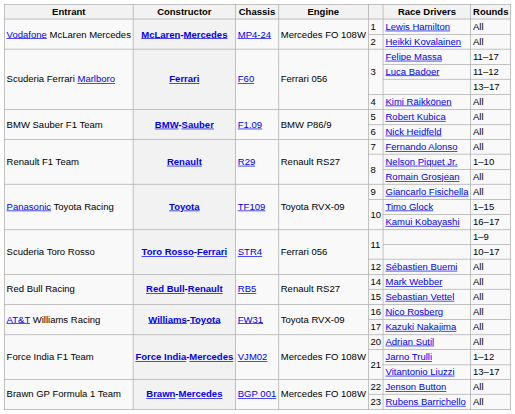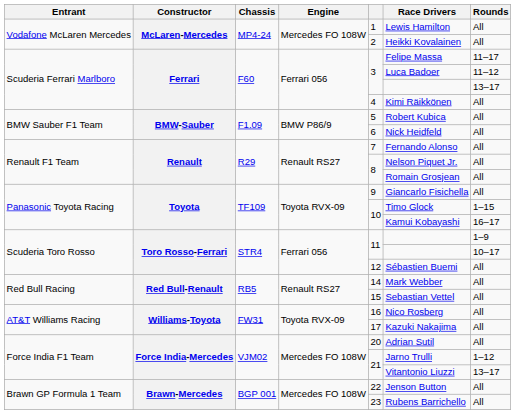(484, 162) 1–10 -> (478, 162) All
